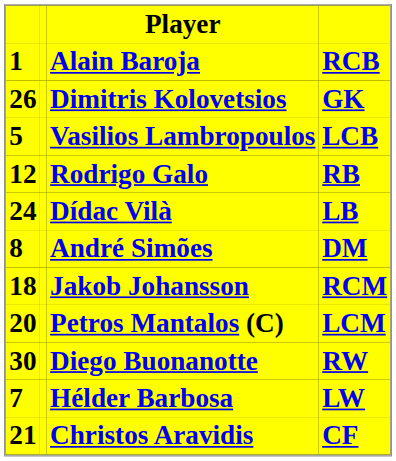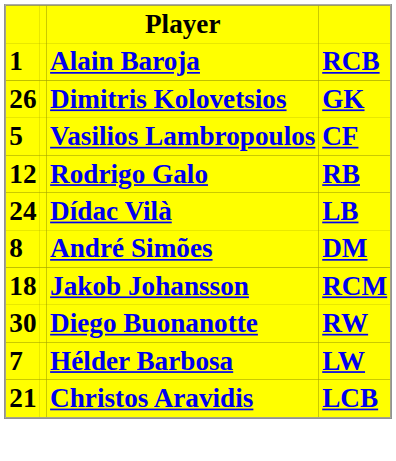(350, 136) LCB -> (340, 136) CF
- row: (167, 323)
(340, 435) CF -> (350, 398) LCB
